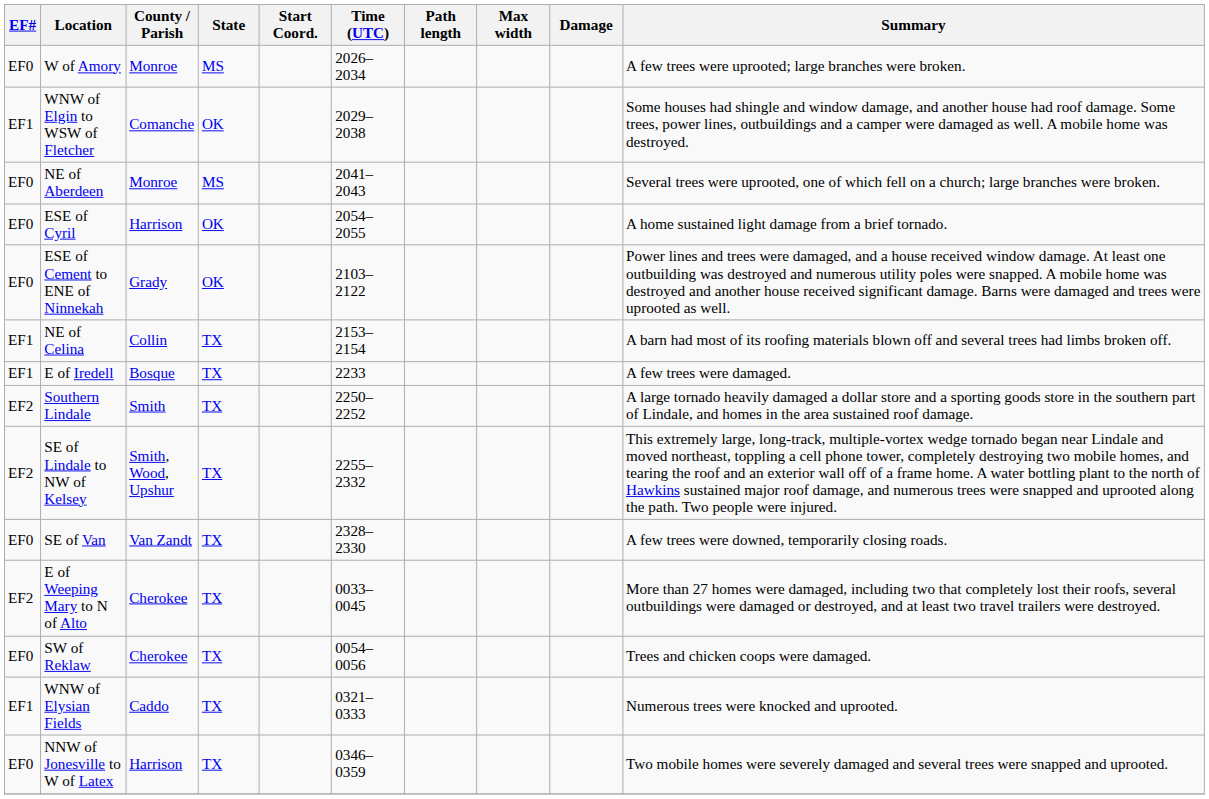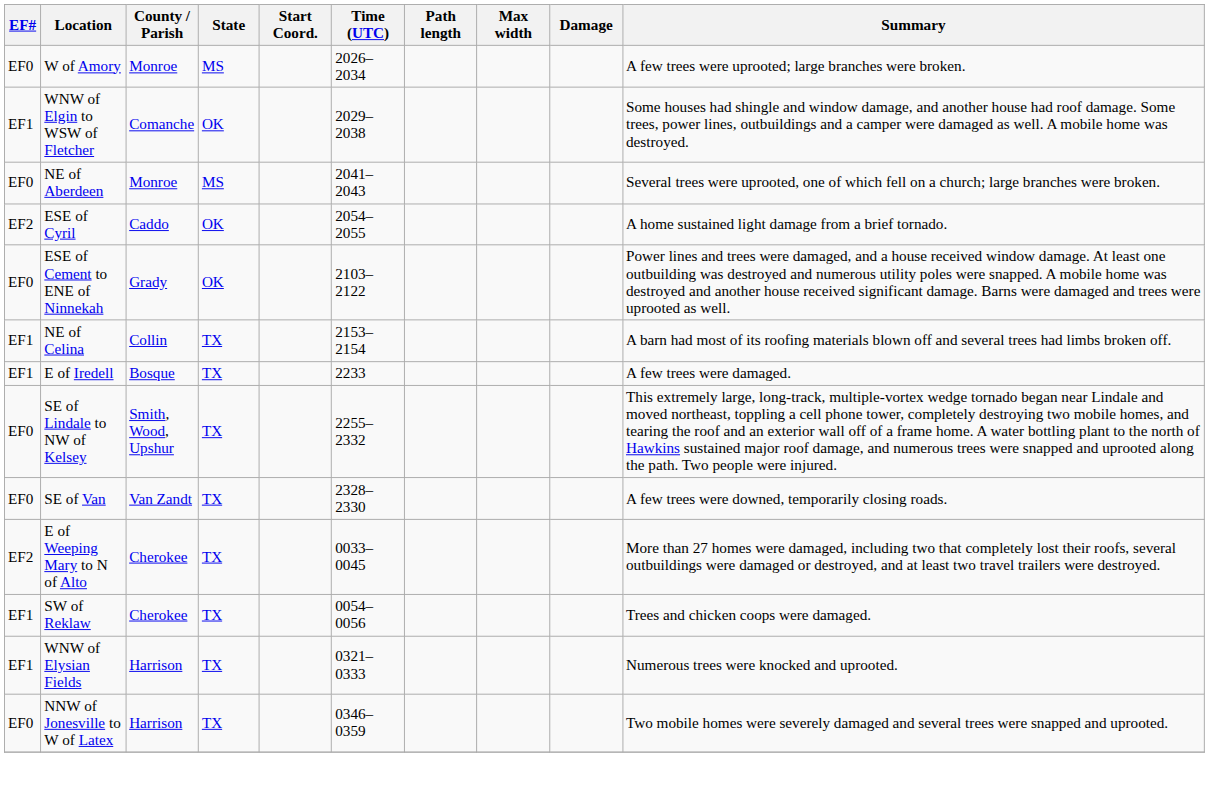(21, 224) EF0 -> (21, 224) EF2
(156, 224) Harrison -> (149, 224) Caddo
- row: (72, 406)
(21, 472) EF2 -> (21, 431) EF0
(21, 656) EF0 -> (21, 615) EF1
(149, 706) Caddo -> (156, 664) Harrison
